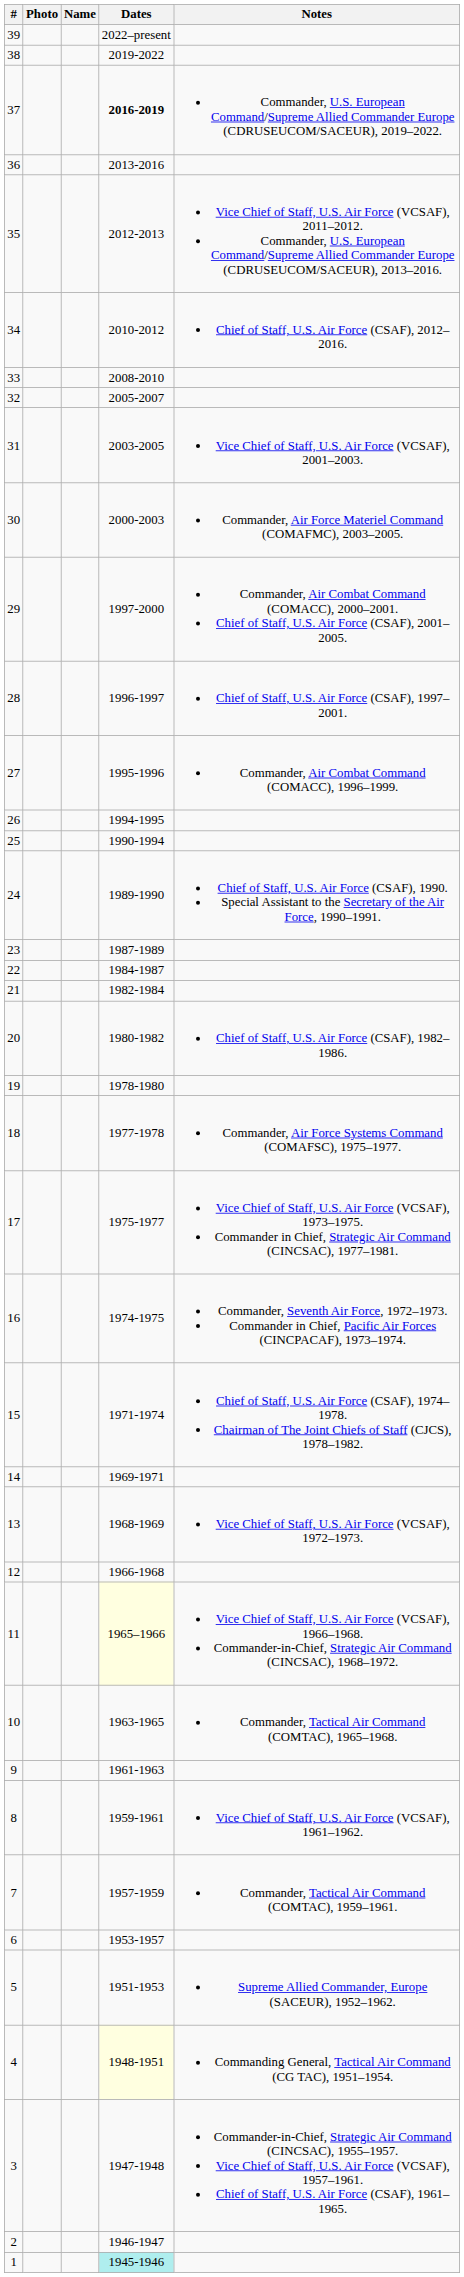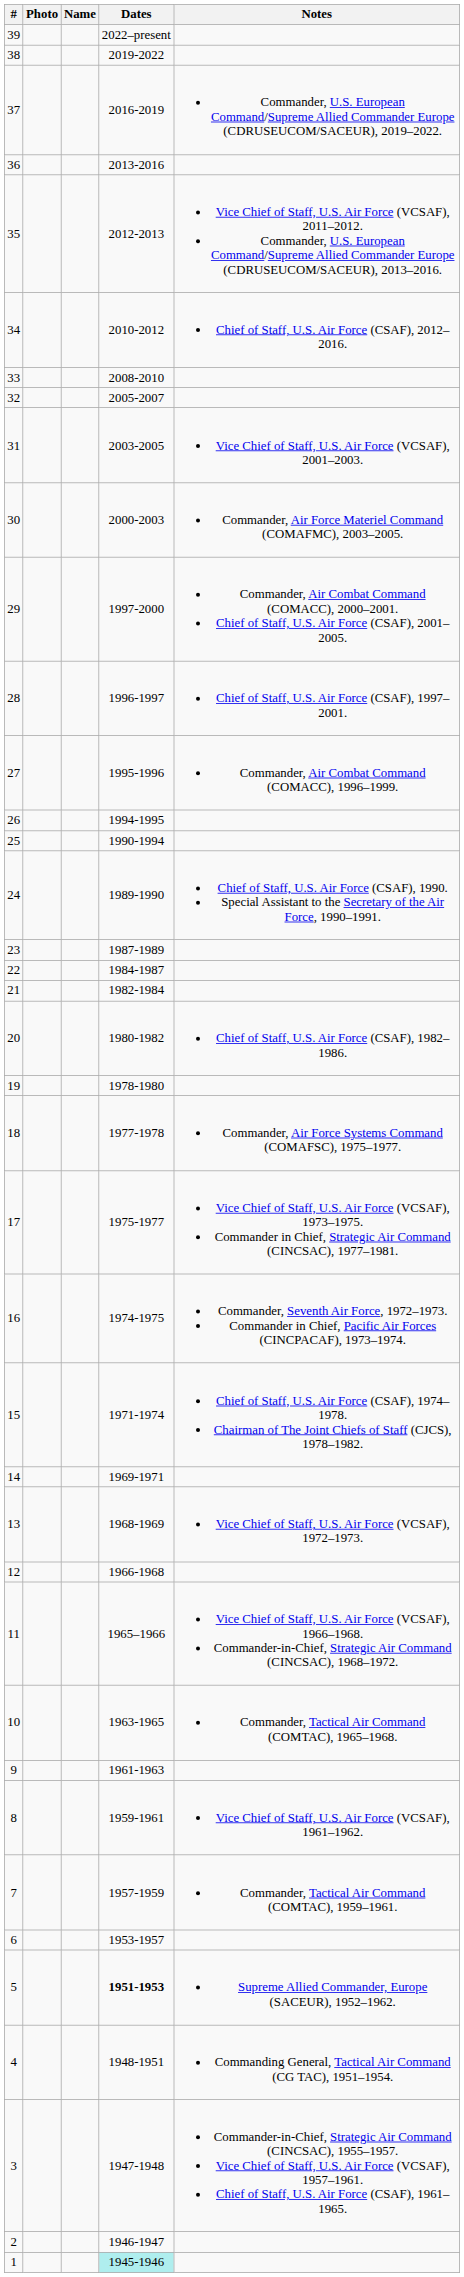(136, 109) bold -> (136, 109) normal
(136, 1633) lightyellow background -> (136, 1633) no background
(136, 1987) normal -> (136, 1987) bold
(136, 2062) lightyellow background -> (136, 2062) no background
